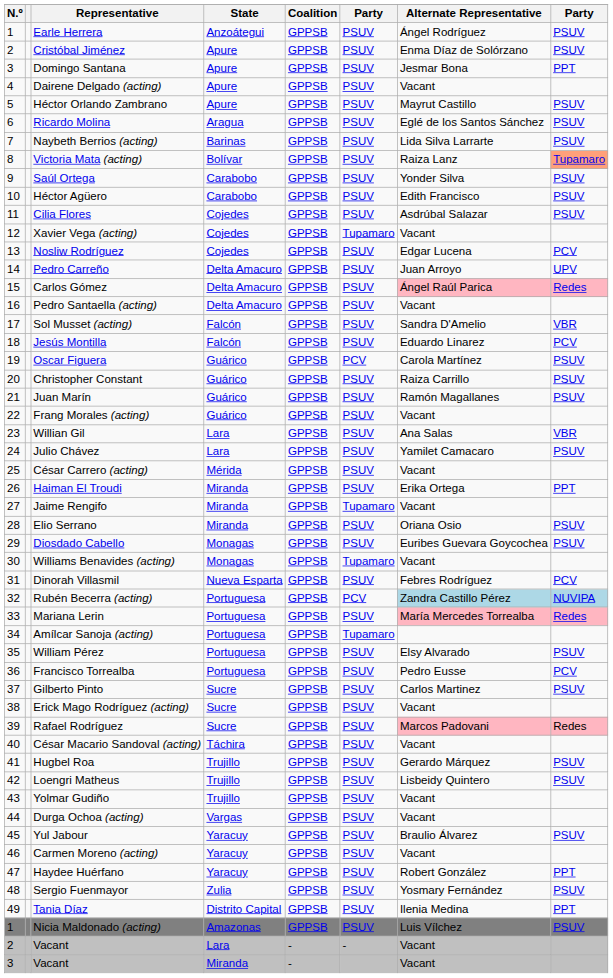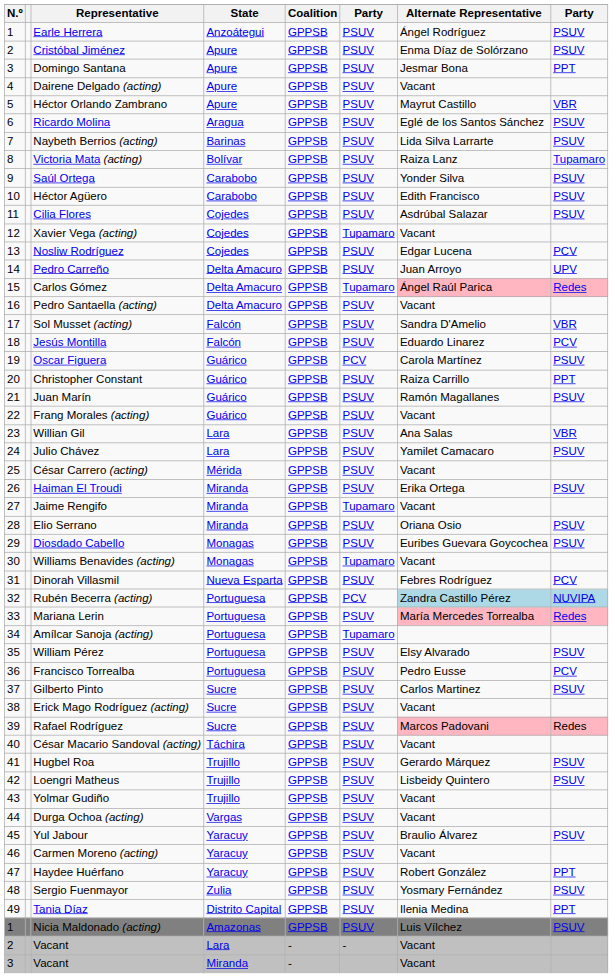(569, 104) PSUV -> (565, 104) VBR
(579, 159) lightsalmon background -> (579, 159) no background
(358, 287) PSUV -> (369, 287) Tupamaro
(569, 379) PSUV -> (564, 379) PPT
(564, 488) PPT -> (569, 488) PSUV
